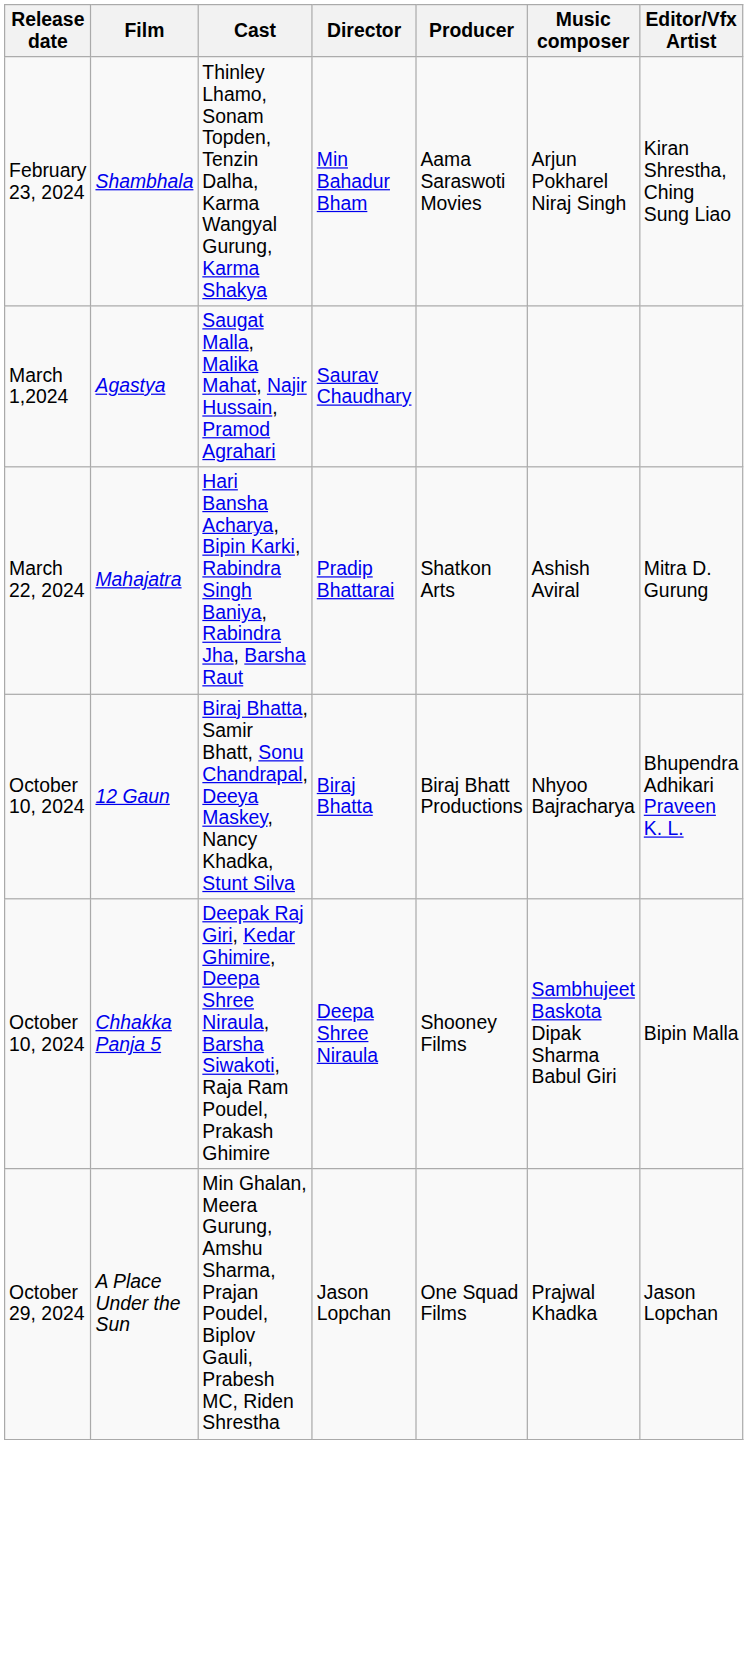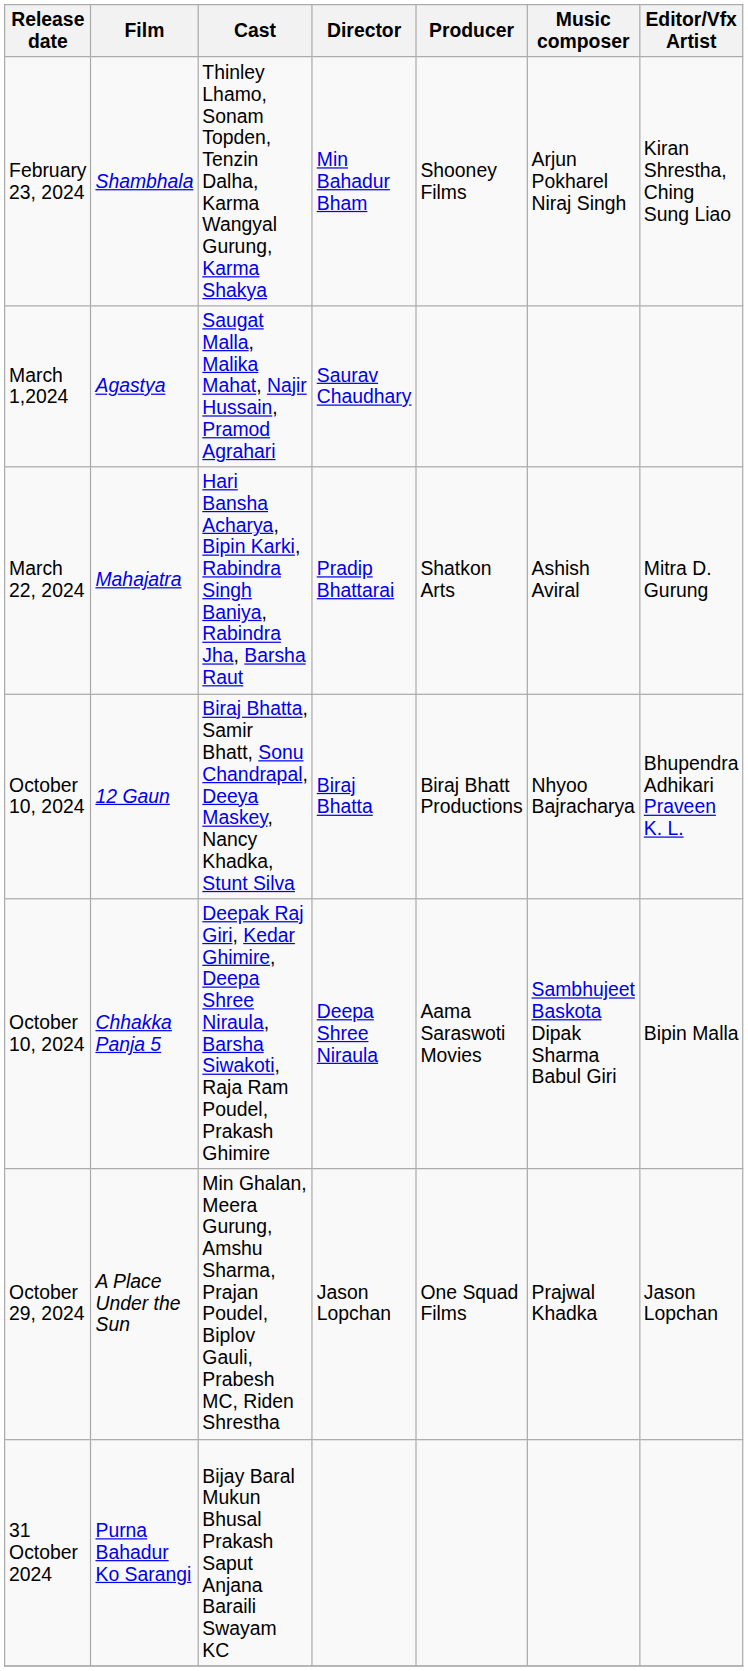(463, 181) Aama Saraswoti Movies -> (459, 181) Shooney Films
(459, 1033) Shooney Films -> (463, 1033) Aama Saraswoti Movies
+ row: (143, 1552)
